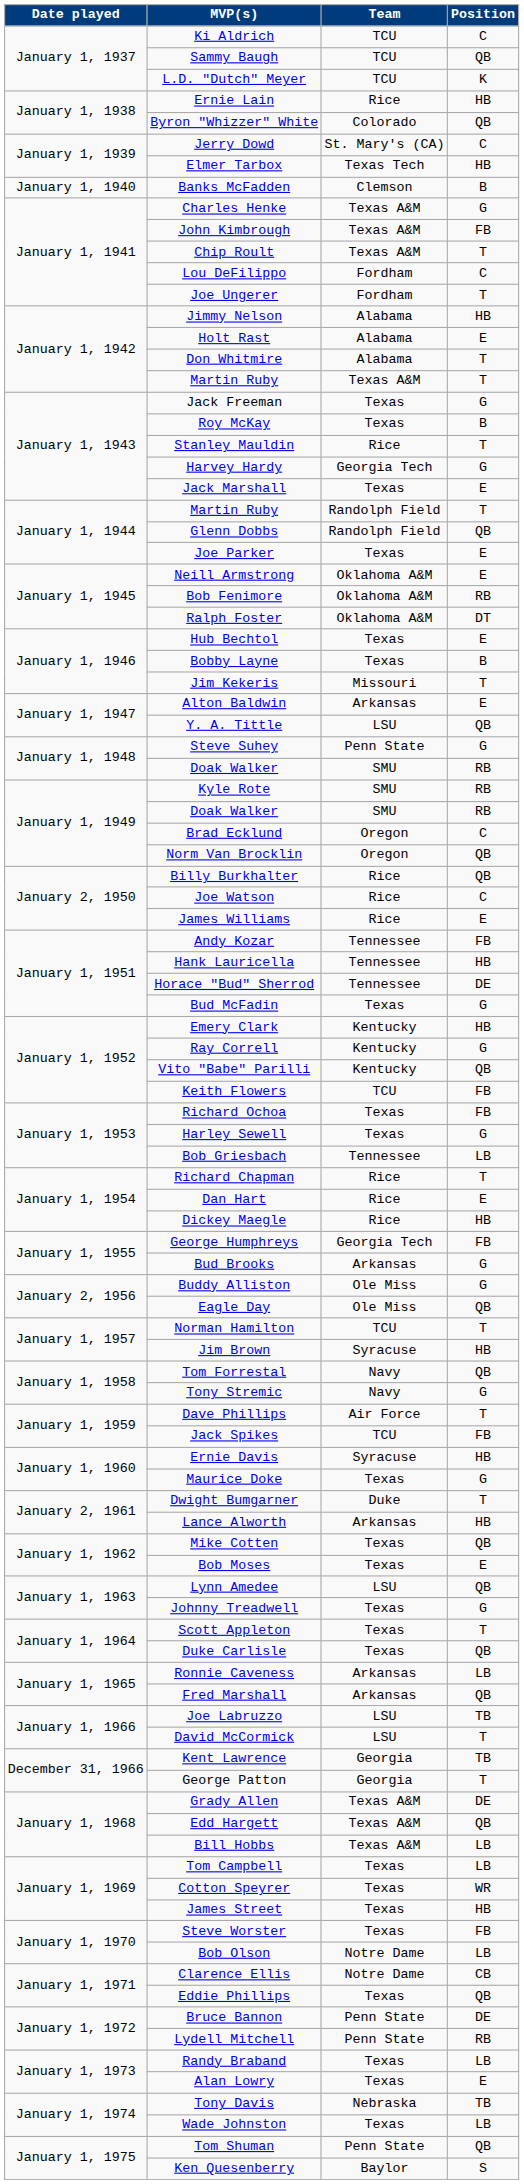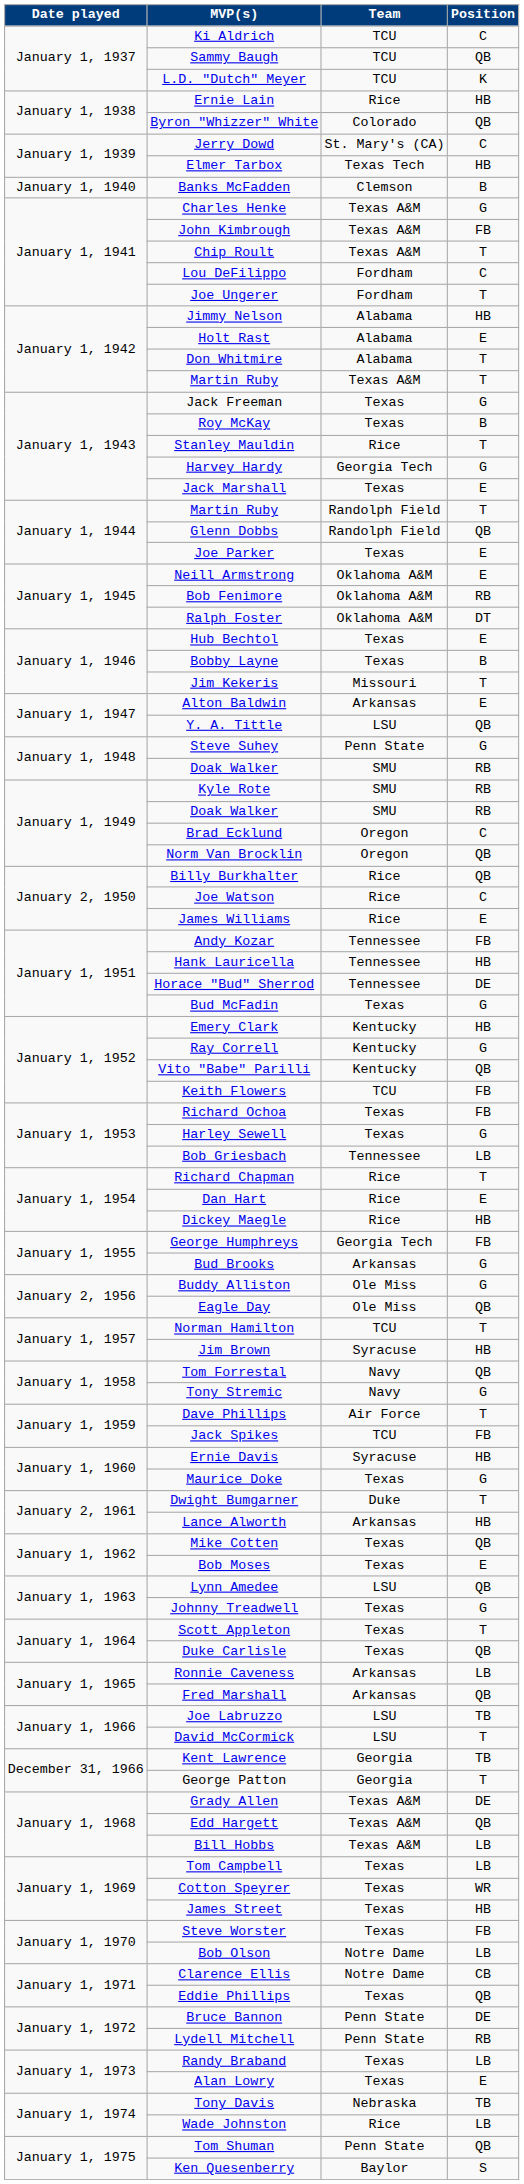(385, 2126) Texas -> (385, 2126) Rice
